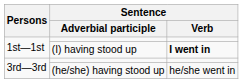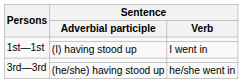(190, 49) bold -> (188, 49) normal
